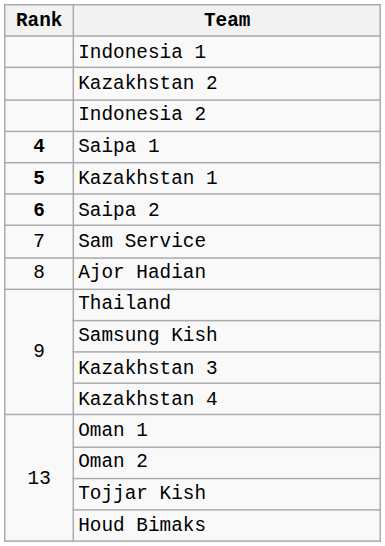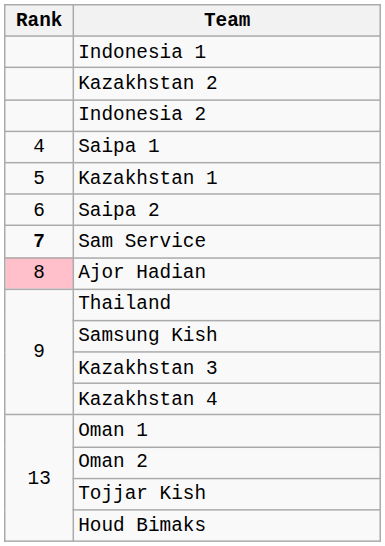(39, 147) bold -> (39, 147) normal
(39, 178) bold -> (39, 178) normal
(39, 210) bold -> (39, 210) normal
(39, 242) normal -> (39, 242) bold
(39, 273) no background -> (39, 273) pink background
